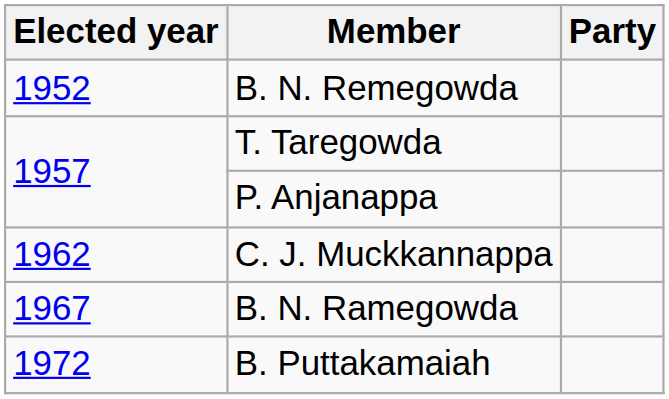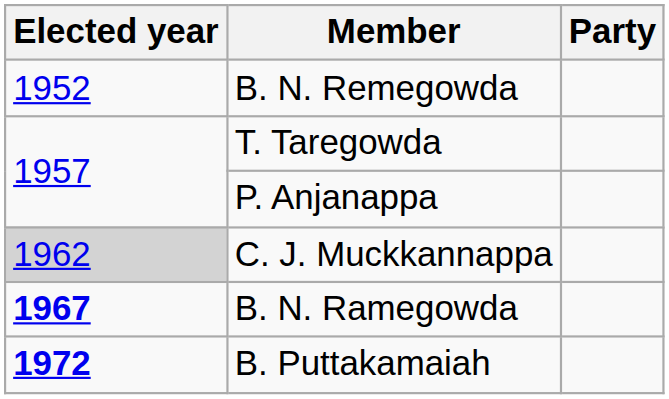(52, 253) no background -> (52, 253) lightgrey background
(52, 308) normal -> (52, 308) bold
(52, 364) normal -> (52, 364) bold
